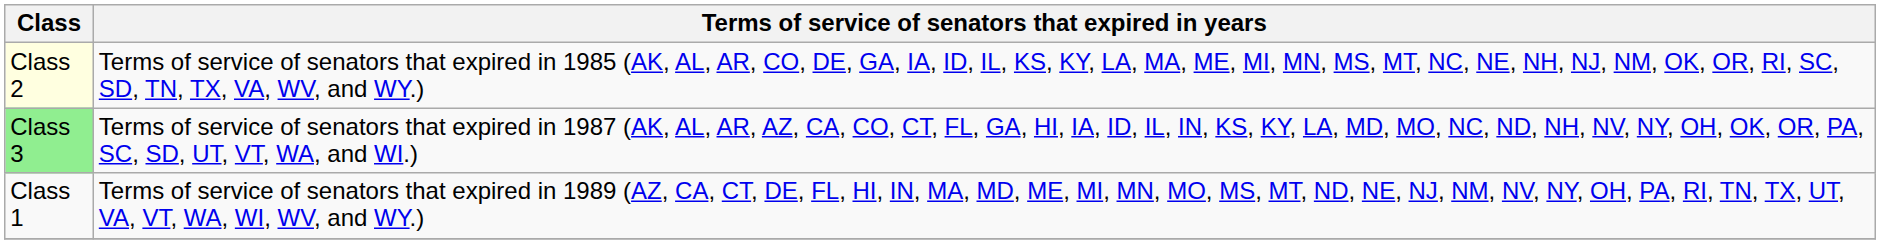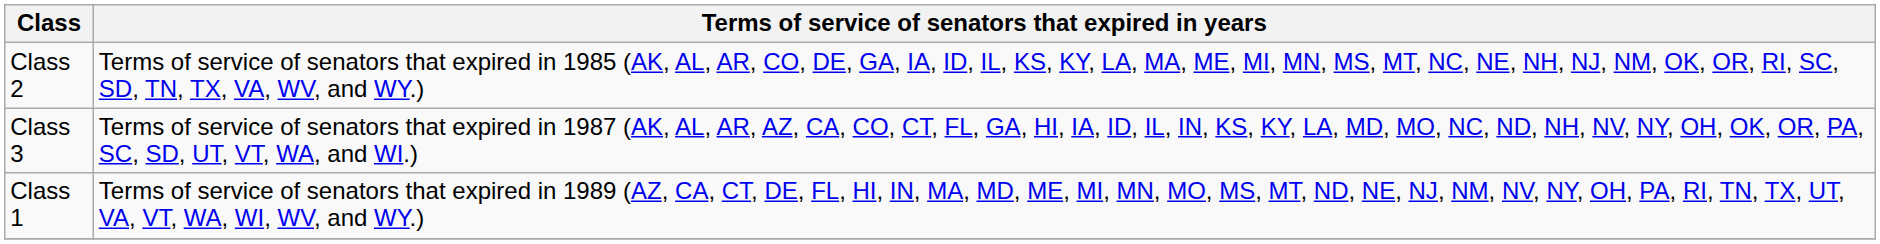(40, 75) lightyellow background -> (40, 75) no background
(40, 140) lightgreen background -> (40, 140) no background
